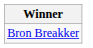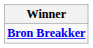(43, 33) normal -> (46, 33) bold
